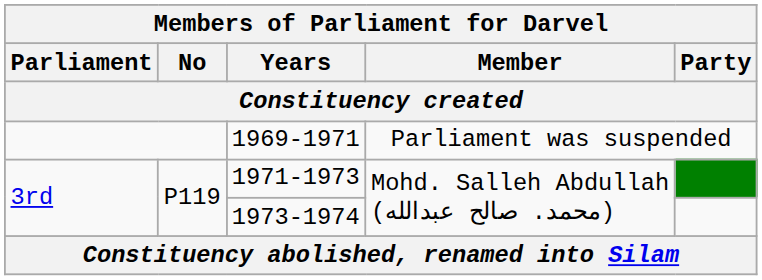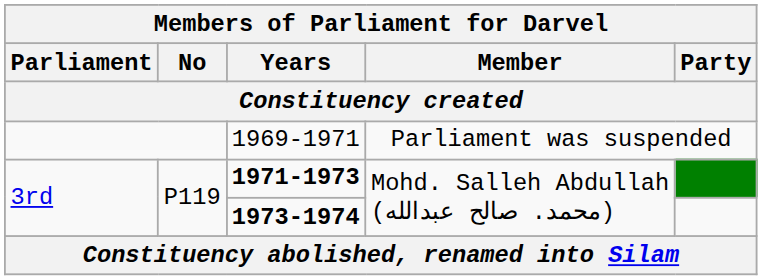(296, 178) normal -> (296, 178) bold
(296, 217) normal -> (296, 217) bold
